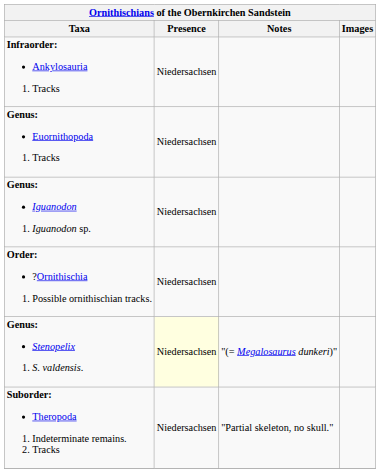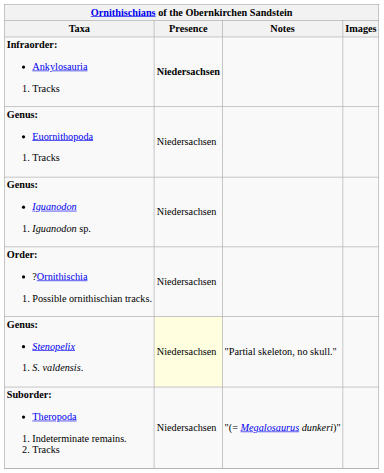(187, 71) normal -> (188, 71) bold
(279, 351) "(= Megalosaurus dunkeri)" -> (281, 351) "Partial skeleton, no skull."
(277, 427) "Partial skeleton, no skull." -> (283, 427) "(= Megalosaurus dunkeri)"
